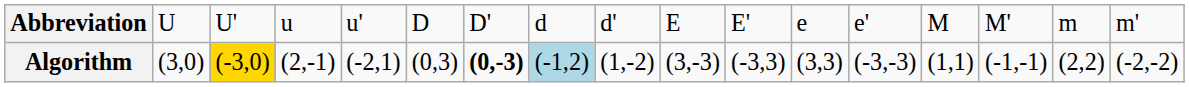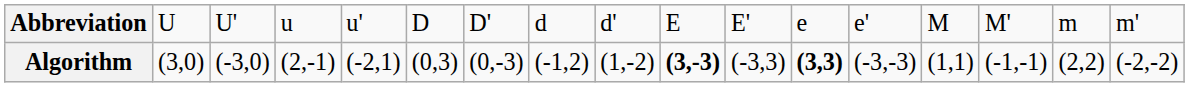(243, 61) gold background -> (243, 61) no background
(496, 61) bold -> (496, 61) normal
(562, 61) lightblue background -> (562, 61) no background
(693, 61) normal -> (693, 61) bold
(820, 61) normal -> (820, 61) bold
